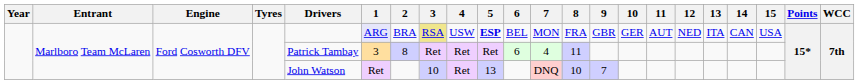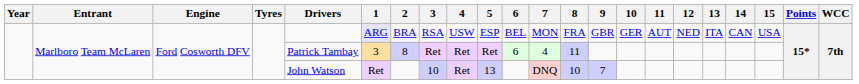(433, 33) khaki background -> (433, 33) no background
(490, 33) bold -> (490, 33) normal
